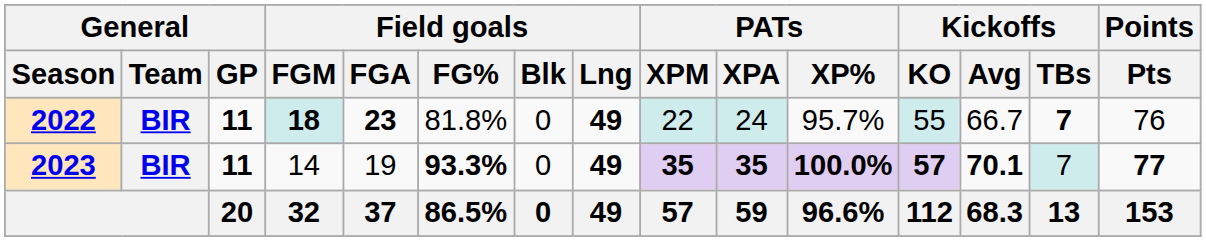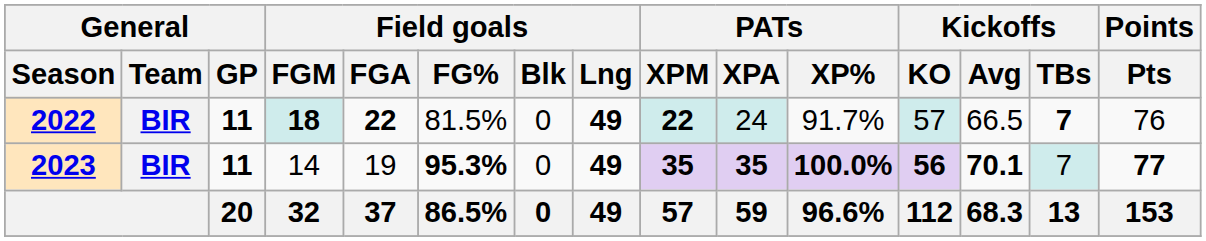(380, 119) 23 -> (380, 119) 22
(466, 119) 81.8% -> (466, 119) 81.5%
(678, 119) normal -> (678, 119) bold
(843, 119) 95.7% -> (843, 119) 91.7%
(929, 119) 55 -> (929, 119) 57
(995, 119) 66.7 -> (995, 119) 66.5
(466, 166) 93.3% -> (466, 166) 95.3%
(929, 166) 57 -> (929, 166) 56
